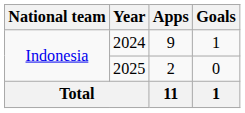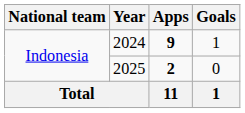(171, 42) normal -> (171, 42) bold
(171, 68) normal -> (171, 68) bold
